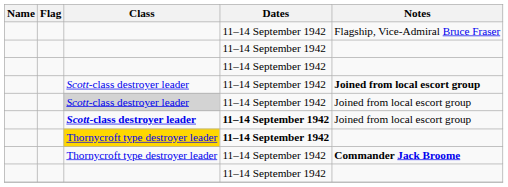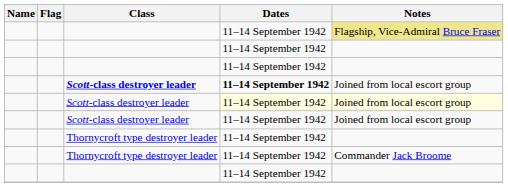(417, 31) no background -> (417, 31) khaki background
(128, 84) normal -> (131, 84) bold
(274, 84) normal -> (276, 84) bold
(407, 84) bold -> (403, 84) normal
(128, 102) lightgrey background -> (128, 102) no background
(274, 102) no background -> (274, 102) lightyellow background
(403, 102) no background -> (403, 102) lightyellow background
(131, 119) bold -> (128, 119) normal
(276, 119) bold -> (274, 119) normal
(142, 137) gold background -> (142, 137) no background
(276, 137) bold -> (274, 137) normal
(397, 155) bold -> (393, 155) normal
